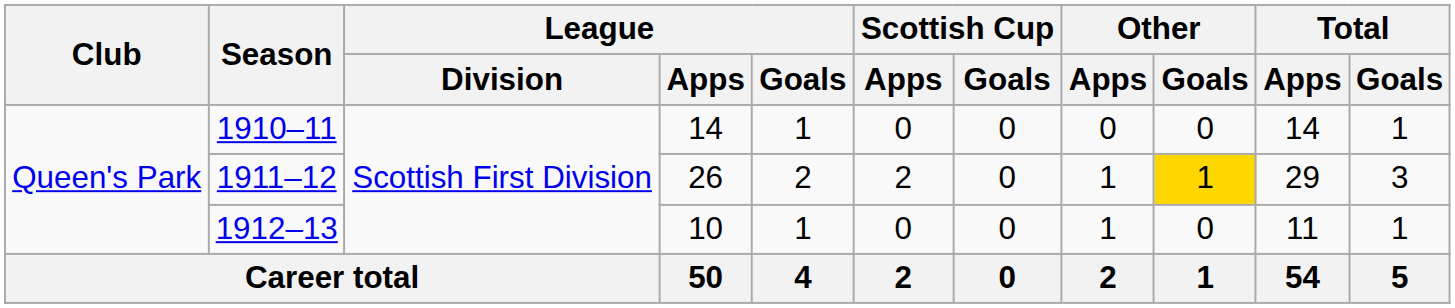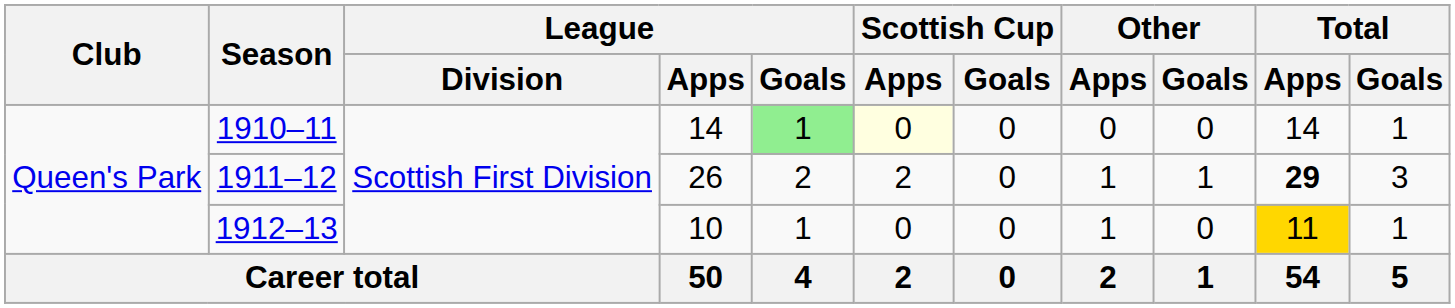(803, 128) no background -> (803, 128) lightgreen background
(903, 128) no background -> (903, 128) lightyellow background
(1205, 178) gold background -> (1205, 178) no background
(1302, 178) normal -> (1302, 178) bold
(1302, 228) no background -> (1302, 228) gold background
